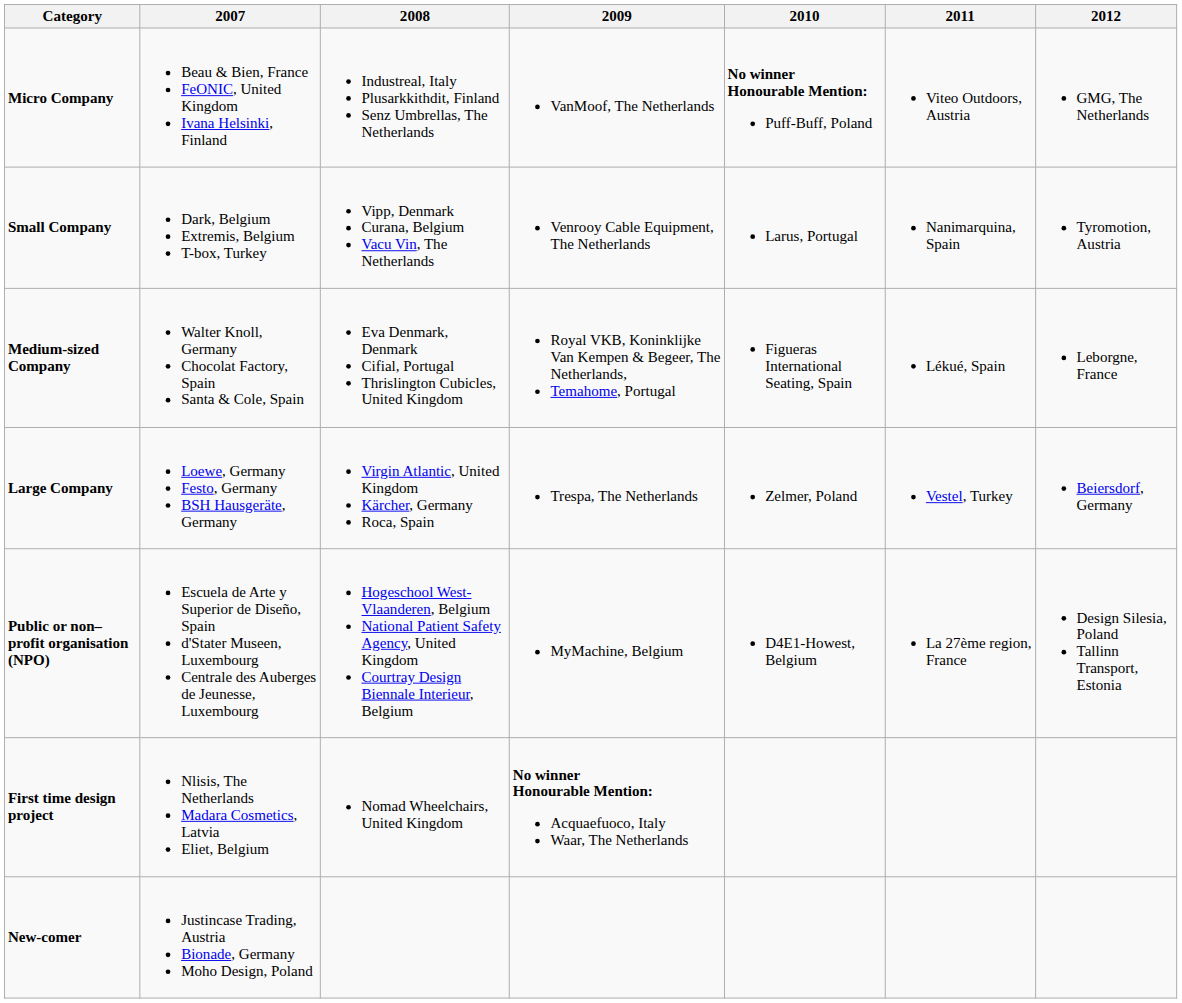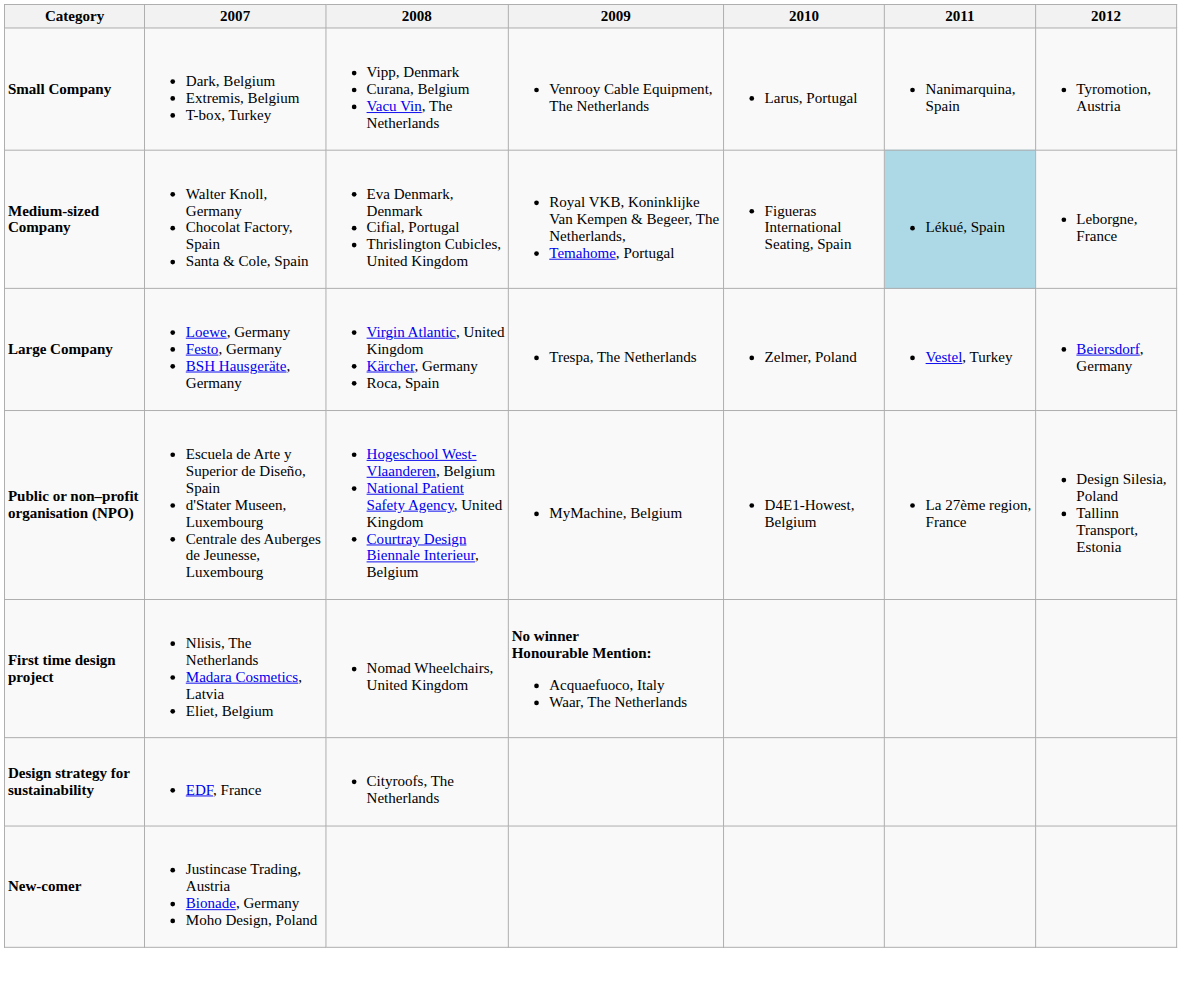- row: (61, 97)
(960, 366) no background -> (960, 228) lightblue background
+ row: (69, 781)
